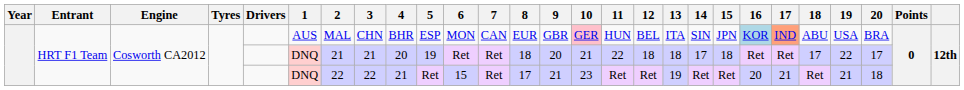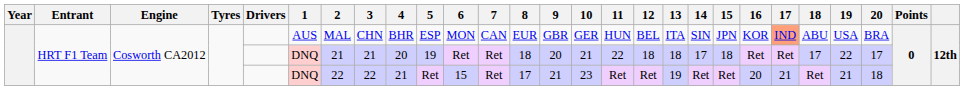(586, 35) pink background -> (586, 35) no background
(756, 35) lightblue background -> (756, 35) no background
